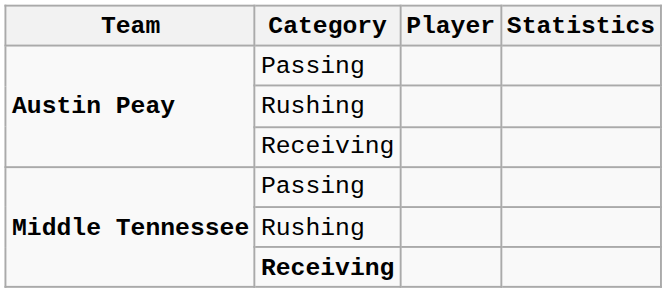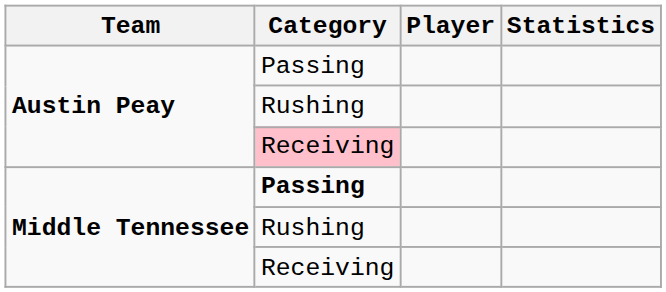(328, 147) no background -> (328, 147) pink background
(313, 187) normal -> (313, 187) bold
(328, 267) bold -> (328, 267) normal
